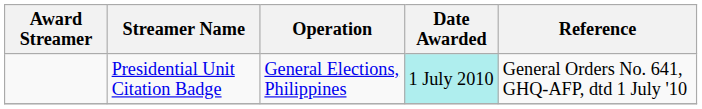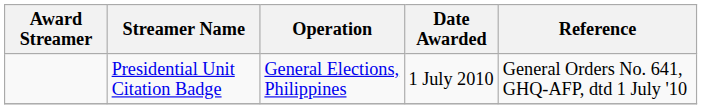(451, 78) paleturquoise background -> (451, 78) no background
